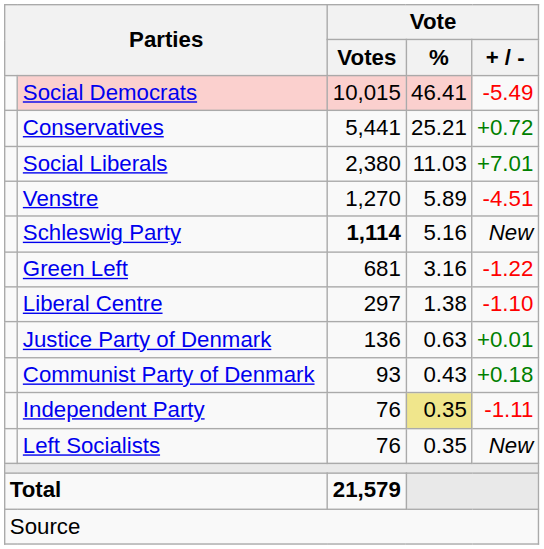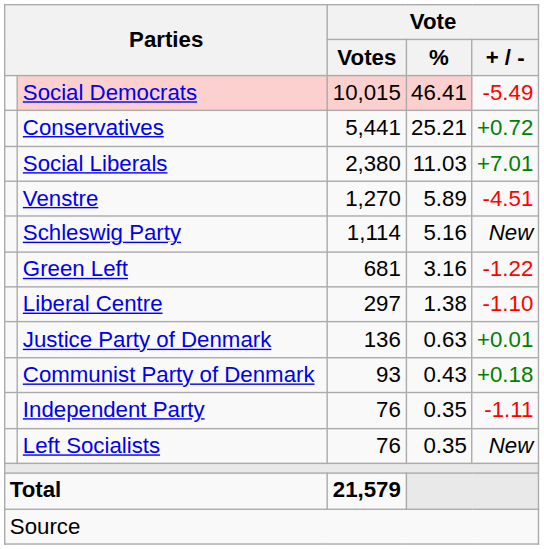(374, 233) bold -> (374, 233) normal
(445, 410) khaki background -> (445, 410) no background
